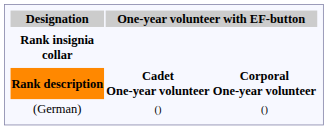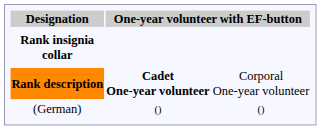(264, 83) bold -> (261, 83) normal
